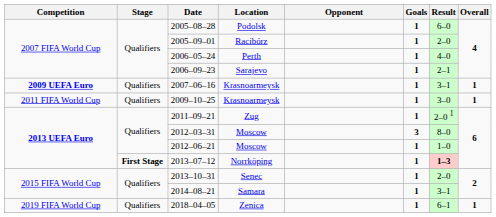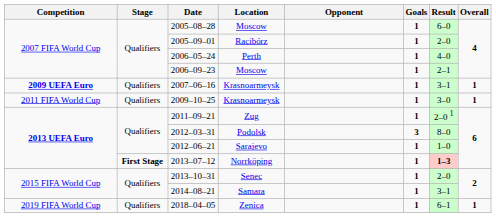(251, 26) Podolsk -> (251, 26) Moscow
(251, 71) Sarajevo -> (251, 71) Moscow
(251, 132) Moscow -> (251, 132) Podolsk
(251, 147) Moscow -> (251, 147) Sarajevo
